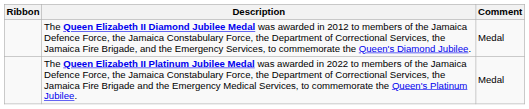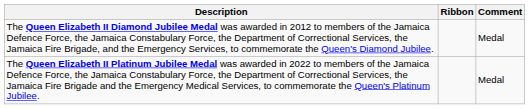columns swapped: (259, 12) <-> (23, 12)
